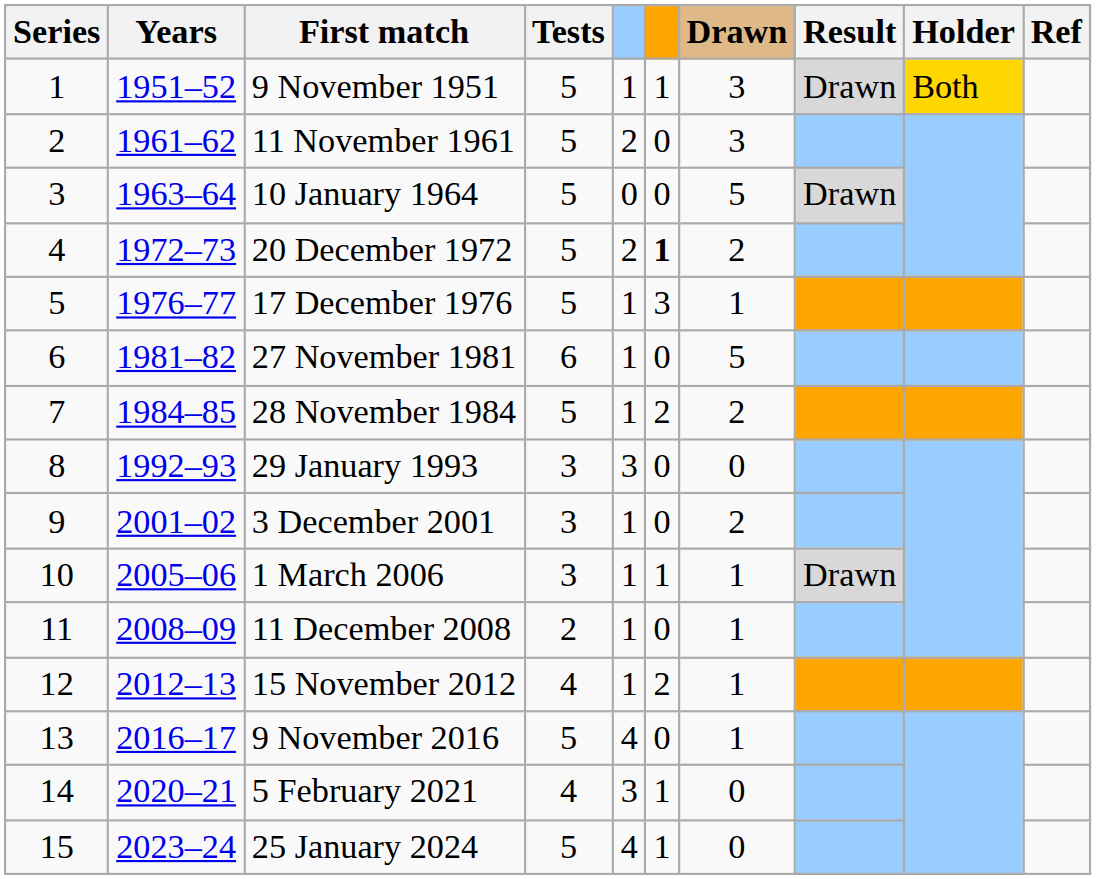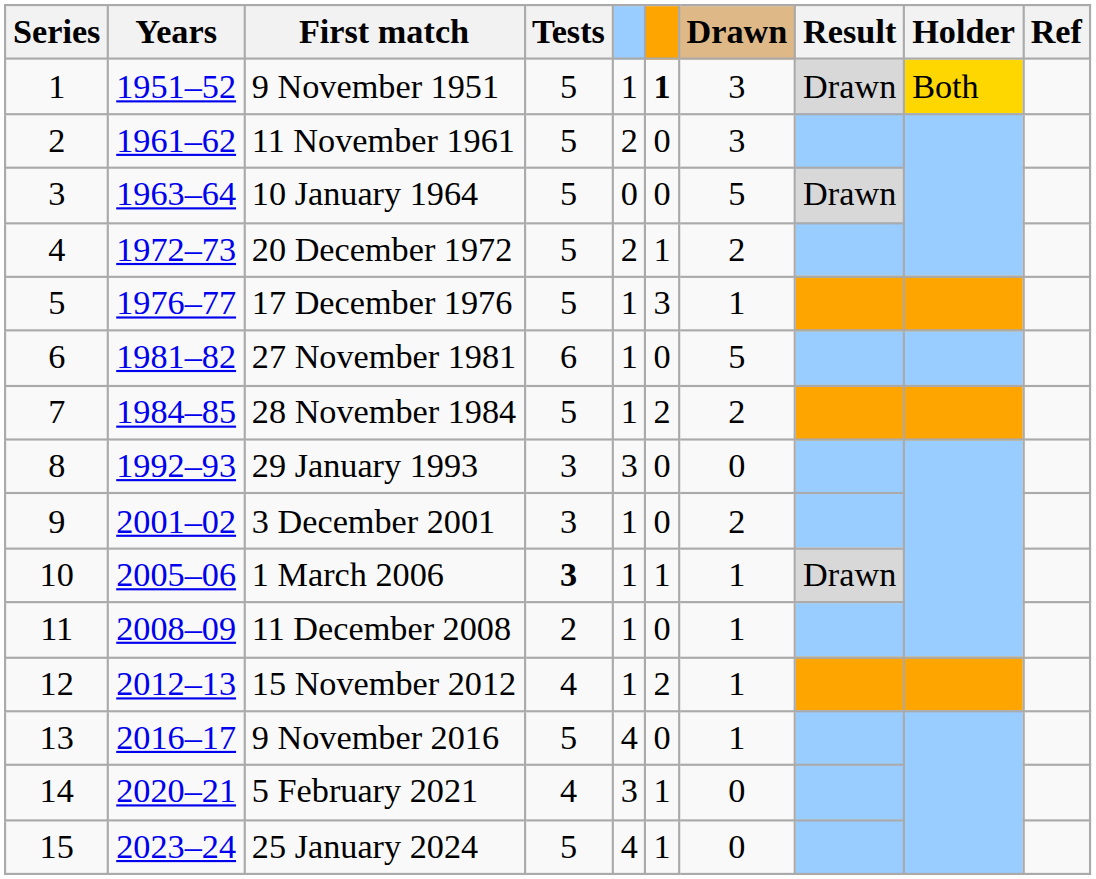(662, 85) normal -> (662, 85) bold
(662, 248) bold -> (662, 248) normal
(568, 574) normal -> (568, 574) bold
